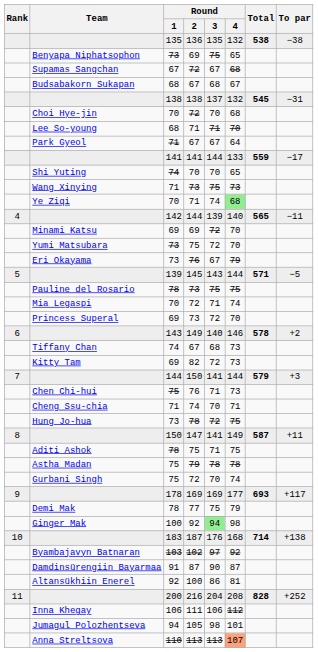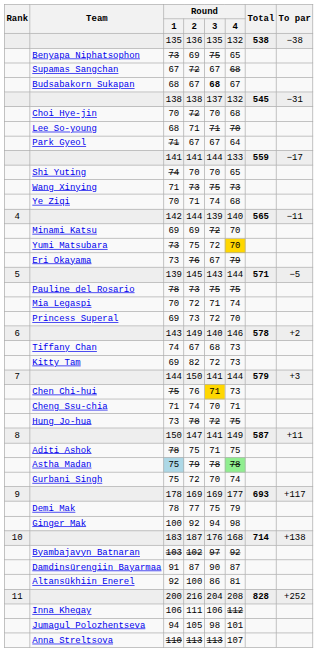(215, 85) normal -> (215, 85) bold
(235, 202) lightgreen background -> (235, 202) no background
(235, 246) no background -> (235, 246) gold background
(215, 392) no background -> (215, 392) gold background
(174, 465) no background -> (174, 465) lightblue background
(235, 465) no background -> (235, 465) lightgreen background
(215, 523) lightgreen background -> (215, 523) no background
(235, 640) lightsalmon background -> (235, 640) no background
